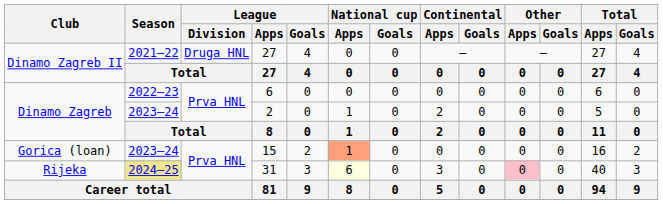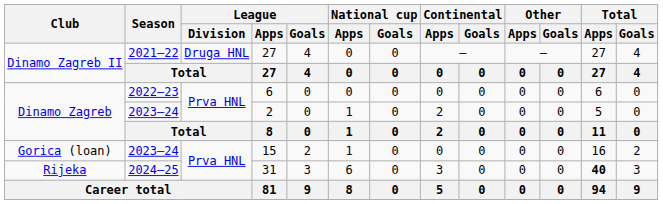(349, 151) lightsalmon background -> (349, 151) no background
(153, 170) khaki background -> (153, 170) no background
(349, 170) lightyellow background -> (349, 170) no background
(522, 170) pink background -> (522, 170) no background
(599, 170) normal -> (599, 170) bold
